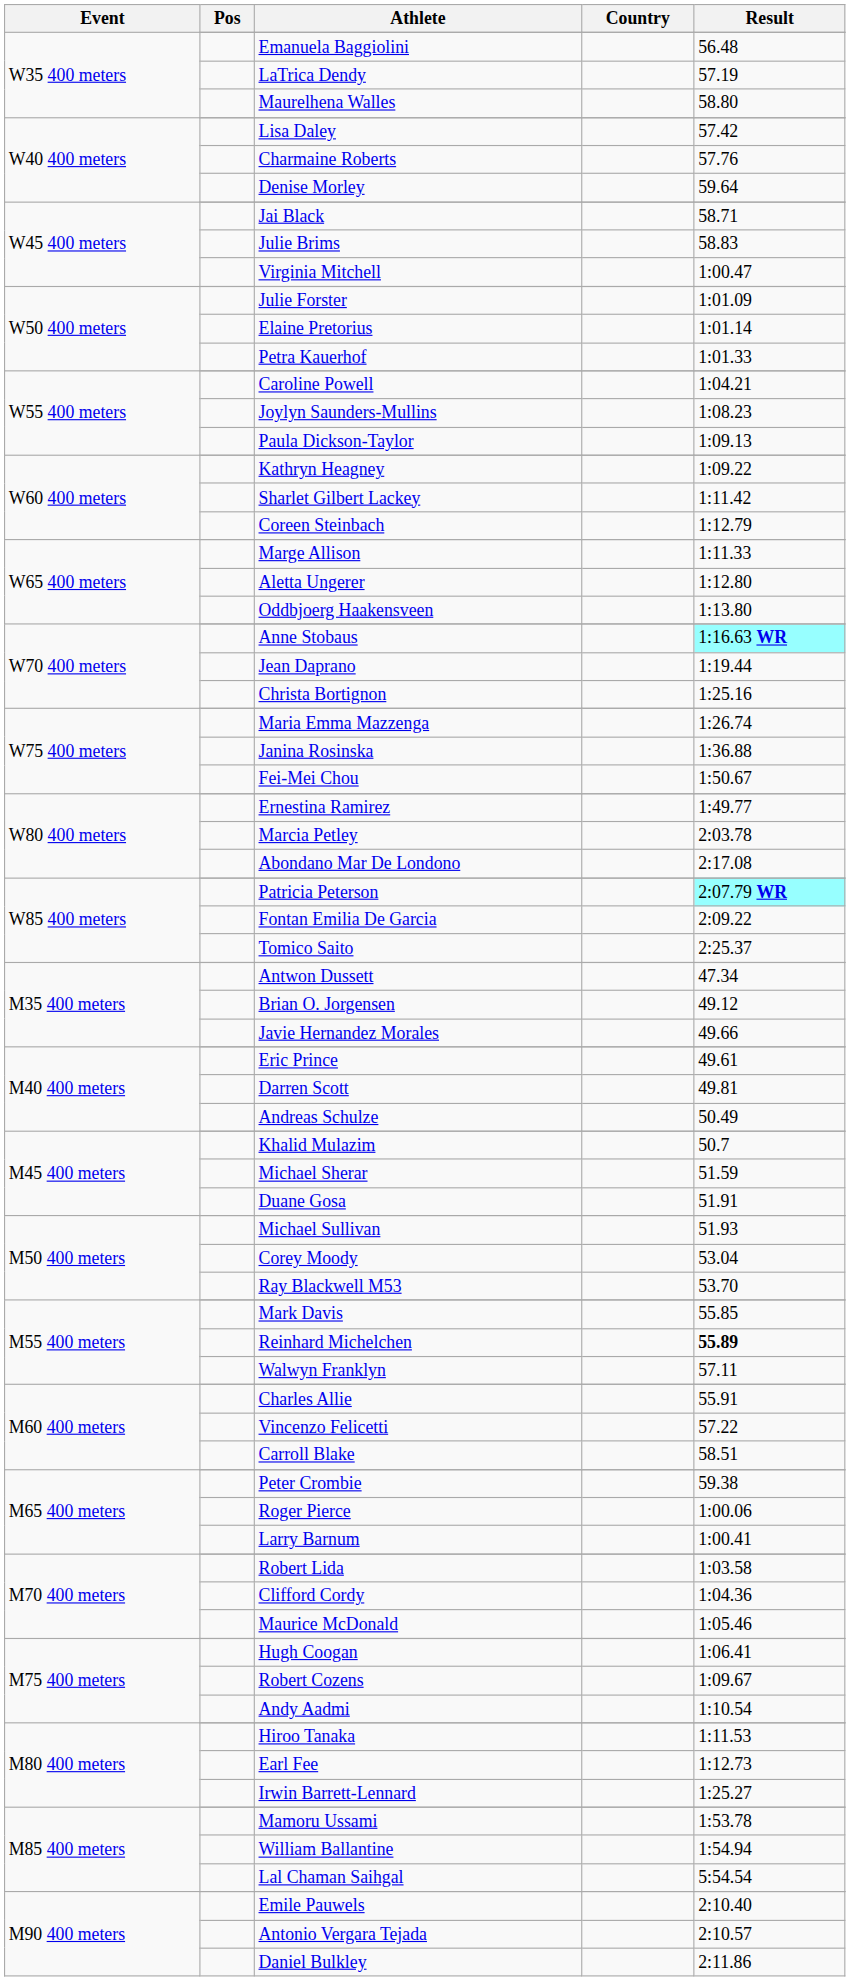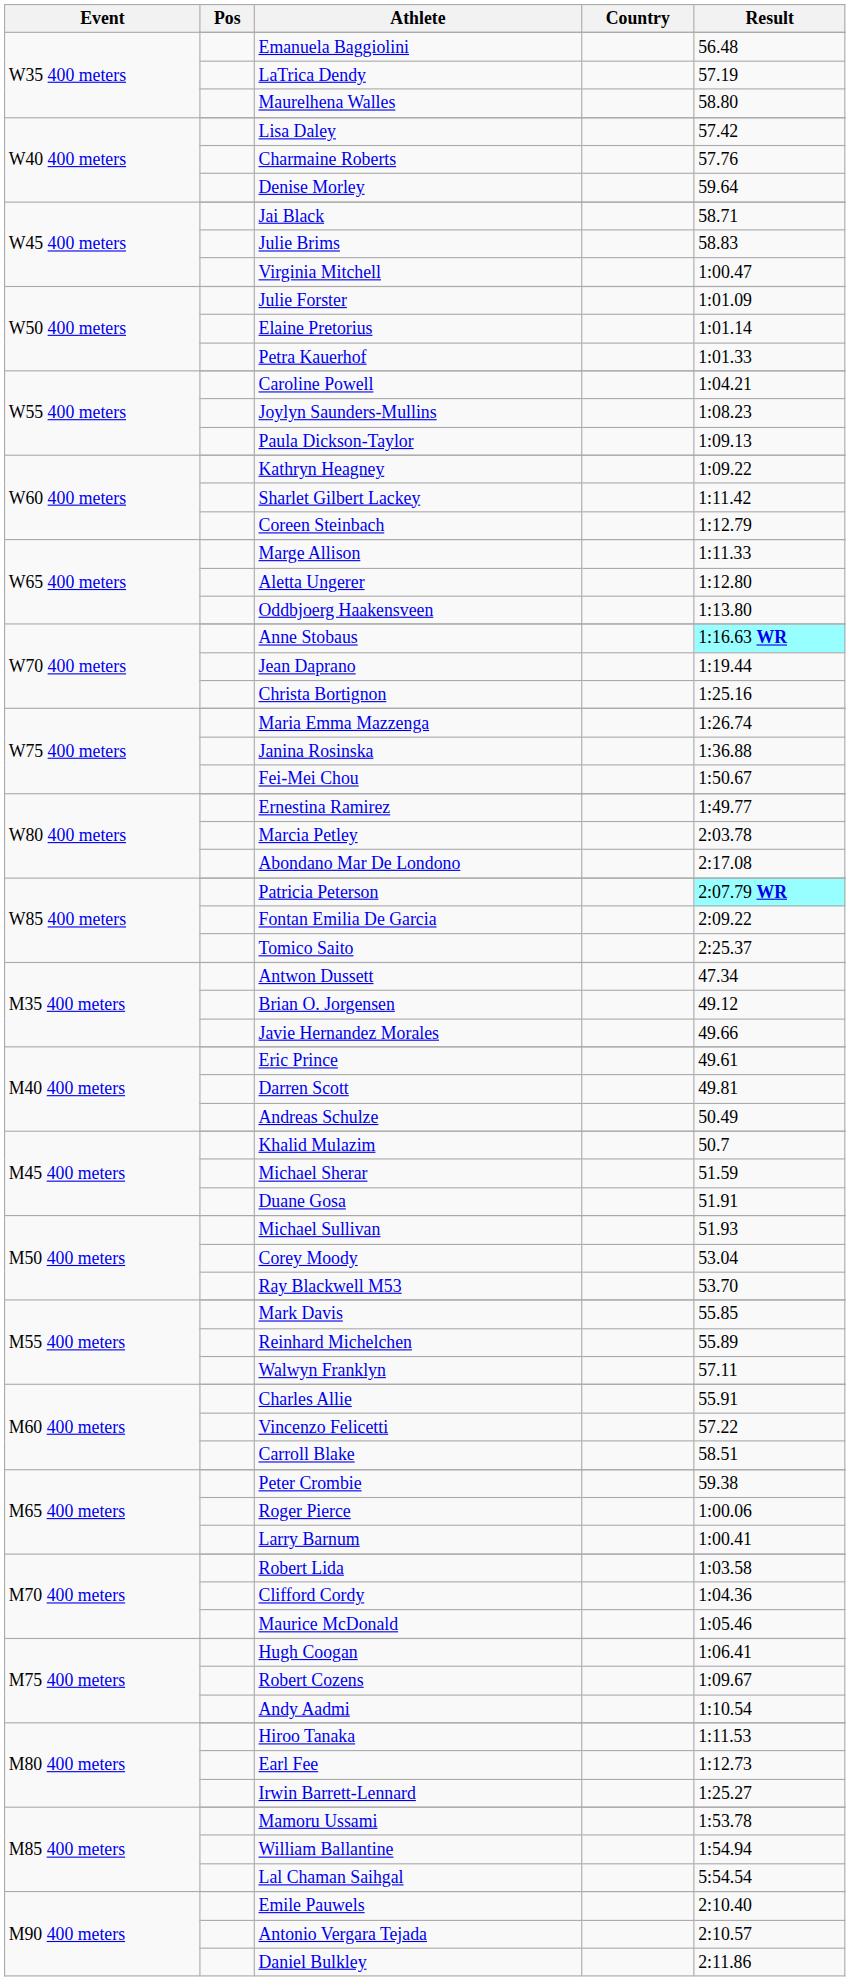(718, 1342) bold -> (718, 1342) normal
